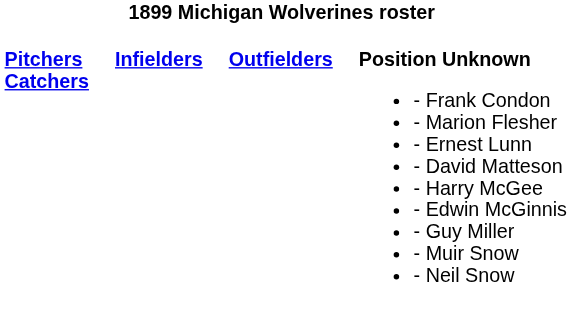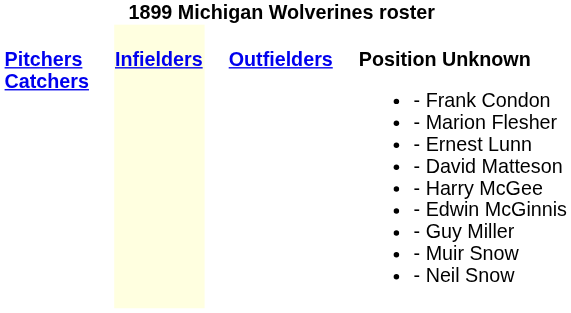(159, 59) no background -> (159, 59) lightyellow background
